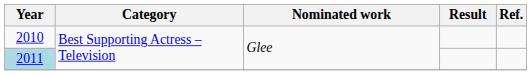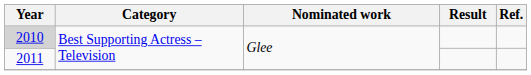(30, 37) no background -> (30, 37) lightgrey background
(30, 59) lightblue background -> (30, 59) no background
